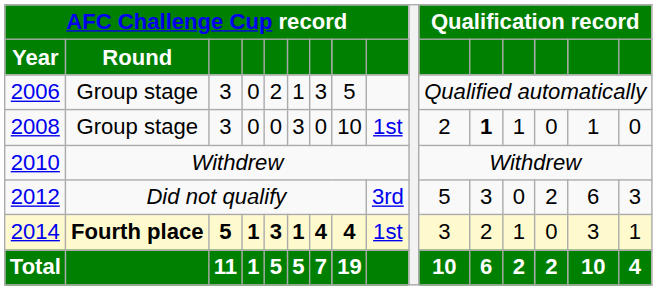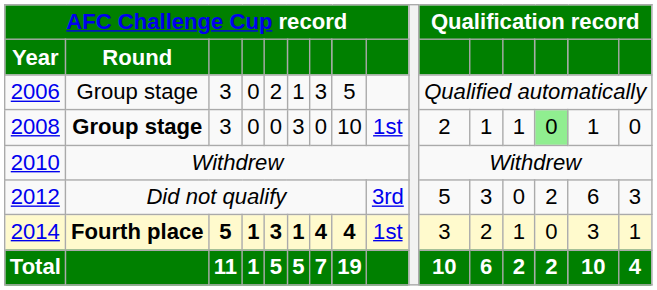(137, 127) normal -> (137, 127) bold
(486, 127) bold -> (486, 127) normal
(552, 127) no background -> (552, 127) lightgreen background
